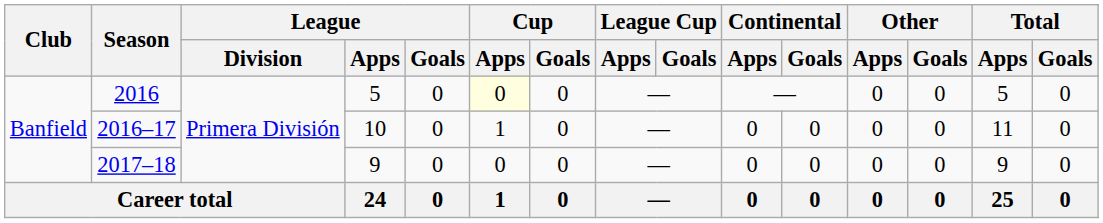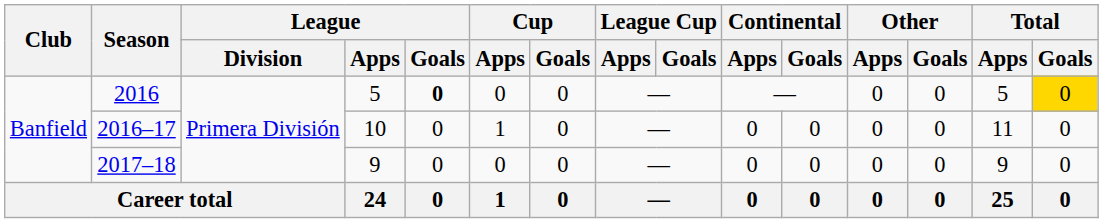(438, 93) normal -> (438, 93) bold
(500, 93) lightyellow background -> (500, 93) no background
(1065, 93) no background -> (1065, 93) gold background
